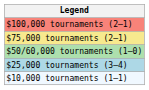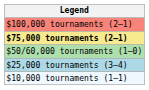(67, 38) normal -> (67, 38) bold
